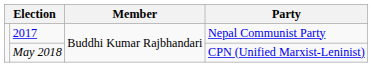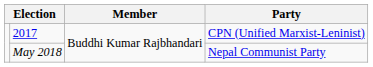(267, 33) Nepal Communist Party -> (286, 33) CPN (Unified Marxist-Leninist)
(286, 52) CPN (Unified Marxist-Leninist) -> (267, 52) Nepal Communist Party
